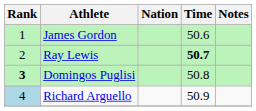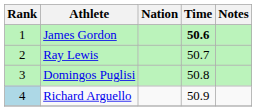(198, 34) normal -> (198, 34) bold
(198, 55) bold -> (198, 55) normal
(22, 75) bold -> (22, 75) normal
